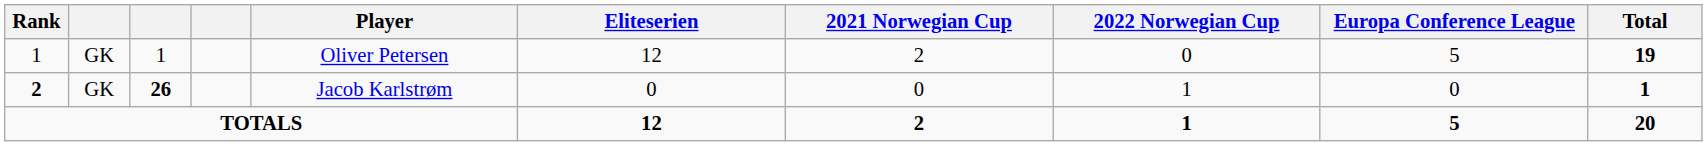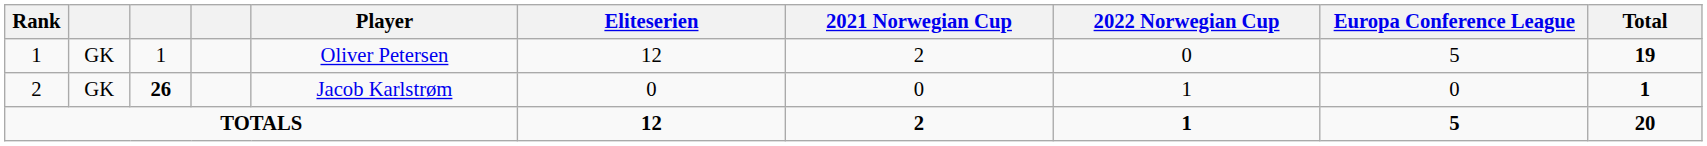(36, 89) bold -> (36, 89) normal
